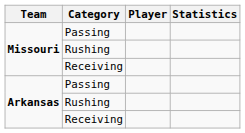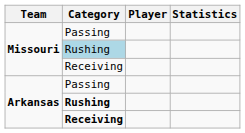(87, 49) no background -> (87, 49) lightblue background
(87, 102) normal -> (87, 102) bold
(94, 120) normal -> (94, 120) bold
